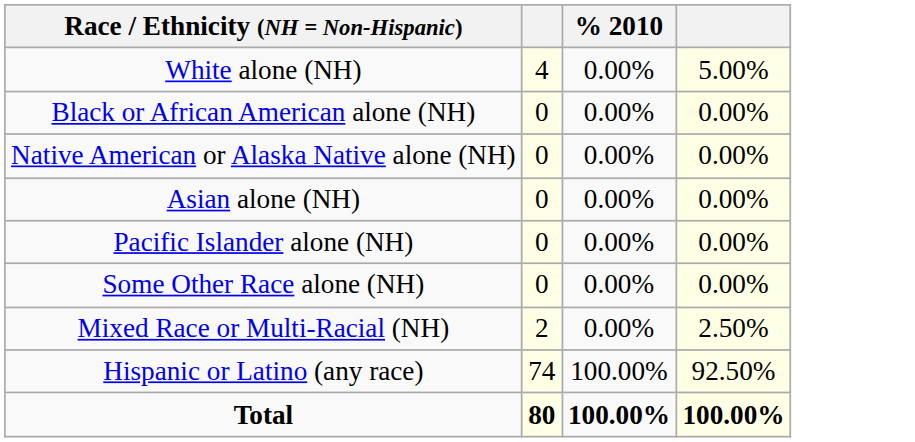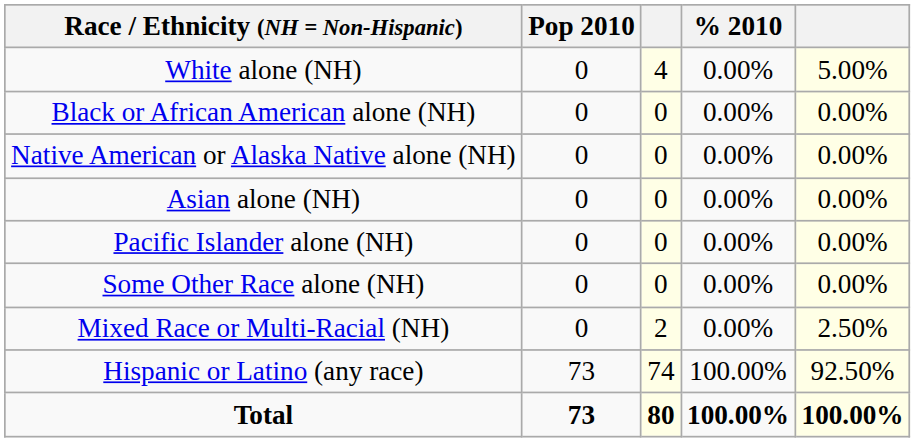+ column: (581, 26)
